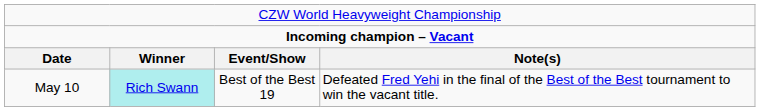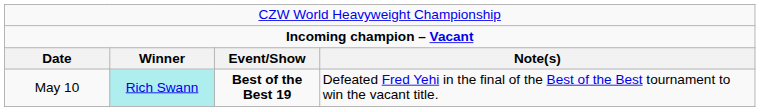(267, 87) normal -> (267, 87) bold
